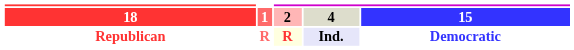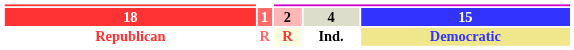(331, 36) lavender background -> (331, 36) no background
(465, 36) no background -> (465, 36) khaki background
